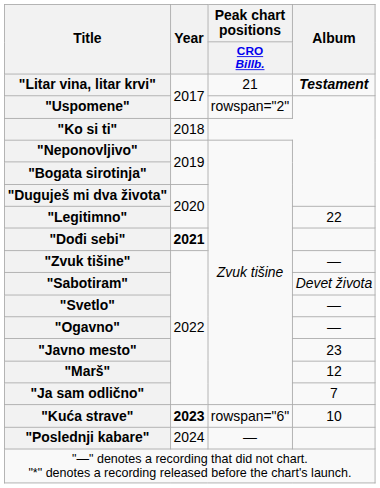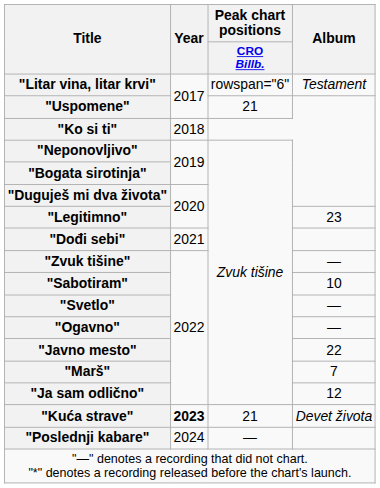(250, 84) 21 -> (250, 84) rowspan="6"
(334, 84) bold -> (334, 84) normal
(250, 107) rowspan="2" -> (250, 107) 21
(334, 217) 22 -> (334, 217) 23
(189, 239) bold -> (189, 239) normal
(334, 283) Devet života -> (334, 283) 10
(334, 349) 23 -> (334, 349) 22
(334, 371) 12 -> (334, 371) 7
(334, 394) 7 -> (334, 394) 12
(250, 416) rowspan="6" -> (250, 416) 21
(334, 416) 10 -> (334, 416) Devet života
